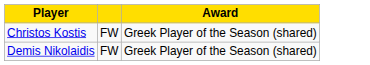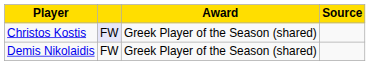+ column: (342, 13)
(109, 32) no background -> (109, 32) lavender background
